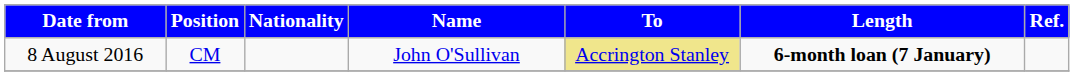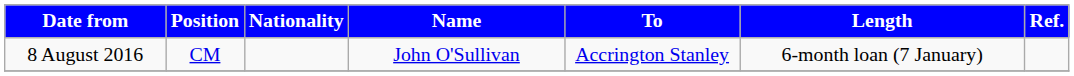(652, 54) khaki background -> (652, 54) no background
(882, 54) bold -> (882, 54) normal
